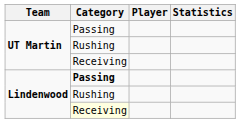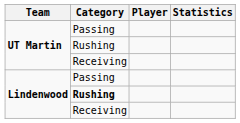(94, 78) bold -> (94, 78) normal
(94, 94) normal -> (94, 94) bold
(100, 110) lightyellow background -> (100, 110) no background
